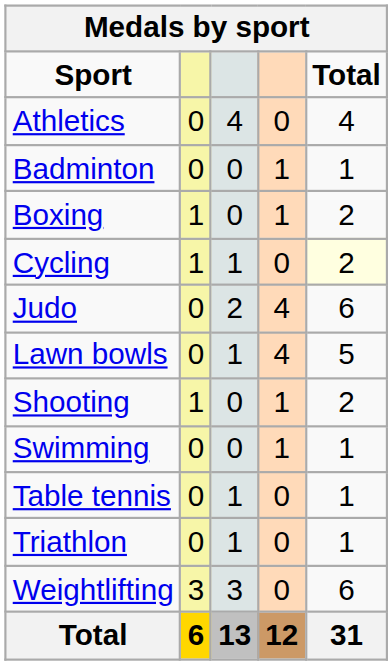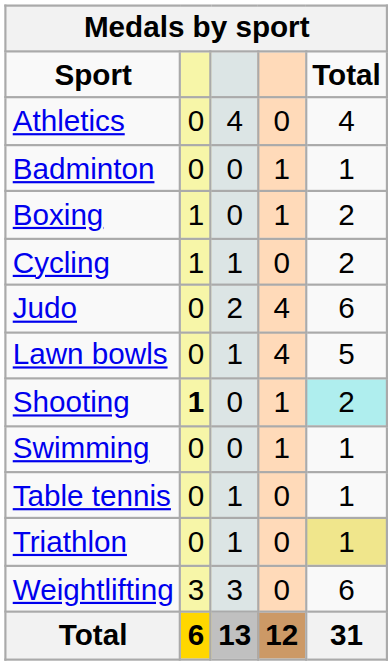(346, 262) lightyellow background -> (346, 262) no background
(196, 402) normal -> (196, 402) bold
(346, 402) no background -> (346, 402) paleturquoise background
(346, 542) no background -> (346, 542) khaki background
